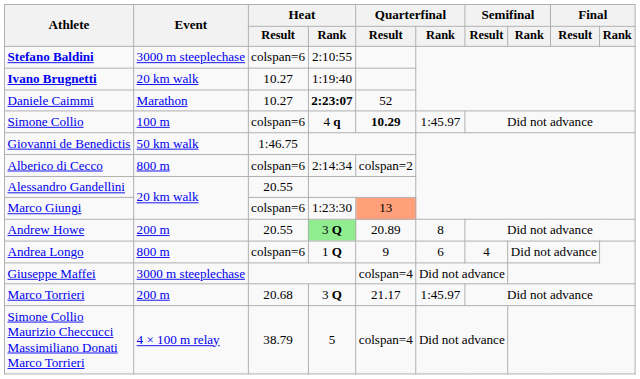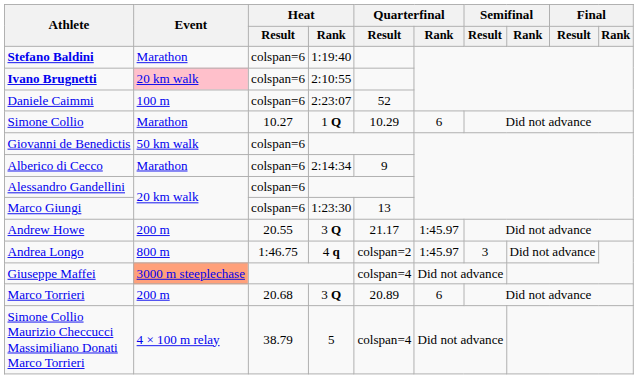(191, 57) 3000 m steeplechase -> (162, 57) Marathon
(332, 57) 2:10:55 -> (331, 57) 1:19:40
(168, 79) no background -> (168, 79) pink background
(278, 79) 10.27 -> (278, 79) colspan=6
(332, 79) 1:19:40 -> (331, 79) 2:10:55
(162, 100) Marathon -> (153, 100) 100 m
(278, 100) 10.27 -> (278, 100) colspan=6
(332, 100) bold -> (331, 100) normal
(153, 122) 100 m -> (162, 122) Marathon
(278, 122) colspan=6 -> (278, 122) 10.27
(332, 122) 4 q -> (331, 122) 1 Q
(386, 122) bold -> (384, 122) normal
(440, 122) 1:45.97 -> (439, 122) 6
(278, 144) 1:46.75 -> (278, 144) colspan=6
(153, 165) 800 m -> (162, 165) Marathon
(386, 165) colspan=2 -> (384, 165) 9
(278, 187) 20.55 -> (278, 187) colspan=6
(386, 209) lightsalmon background -> (384, 209) no background
(332, 230) lightgreen background -> (331, 230) no background
(386, 230) 20.89 -> (384, 230) 21.17
(440, 230) 8 -> (439, 230) 1:45.97
(278, 252) colspan=6 -> (278, 252) 1:46.75
(332, 252) 1 Q -> (331, 252) 4 q
(386, 252) 9 -> (384, 252) colspan=2
(440, 252) 6 -> (439, 252) 1:45.97
(486, 252) 4 -> (485, 252) 3
(191, 273) no background -> (191, 273) lightsalmon background
(386, 295) 21.17 -> (384, 295) 20.89
(440, 295) 1:45.97 -> (439, 295) 6
